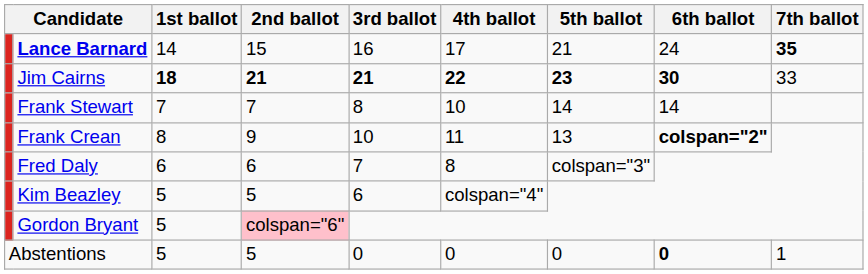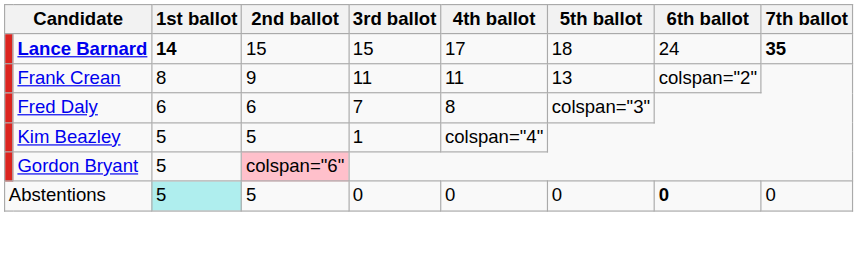(166, 48) normal -> (166, 48) bold
(363, 48) 16 -> (363, 48) 15
(562, 48) 21 -> (562, 48) 18
- row: (61, 78)
- row: (75, 107)
(363, 136) 10 -> (362, 78) 11
(713, 136) bold -> (708, 78) normal
(358, 195) 6 -> (358, 136) 1
(161, 254) no background -> (161, 195) paleturquoise background
(781, 254) 1 -> (771, 195) 0
